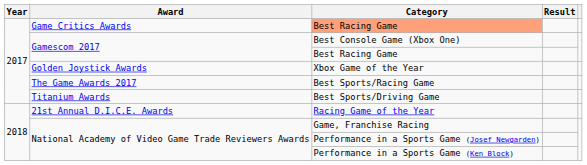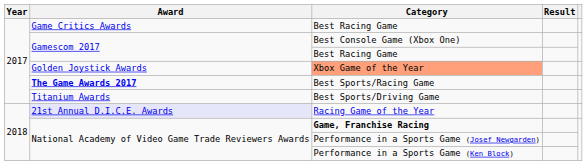(356, 26) lightsalmon background -> (356, 26) no background
(369, 68) no background -> (369, 68) lightsalmon background
(84, 82) normal -> (84, 82) bold
(102, 111) no background -> (102, 111) lavender background
(371, 125) normal -> (371, 125) bold
